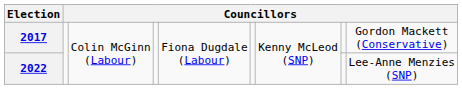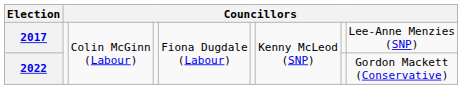(402, 38) Gordon Mackett (Conservative) -> (402, 38) Lee-Anne Menzies (SNP)
(402, 69) Lee-Anne Menzies (SNP) -> (402, 69) Gordon Mackett (Conservative)
